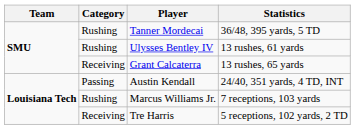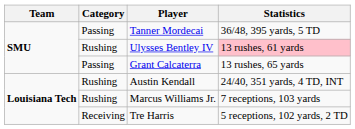(99, 30) Rushing -> (98, 30) Passing
(262, 47) no background -> (262, 47) pink background
(103, 64) Receiving -> (98, 64) Passing
(98, 81) Passing -> (99, 81) Rushing
